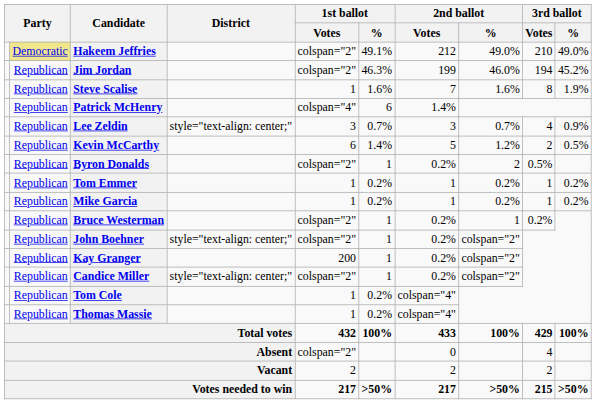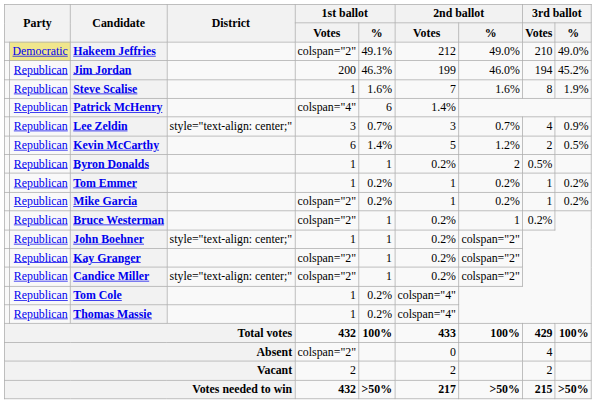(327, 70) colspan="2" -> (347, 70) 200
(327, 164) colspan="2" -> (353, 164) 1
(353, 201) 1 -> (327, 201) colspan="2"
(327, 239) colspan="2" -> (353, 239) 1
(347, 257) 200 -> (327, 257) colspan="2"
(347, 389) 217 -> (347, 389) 432
